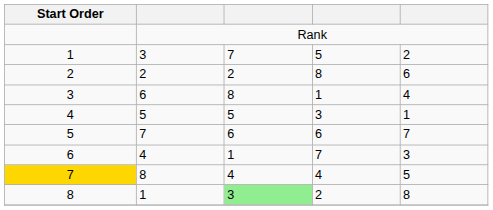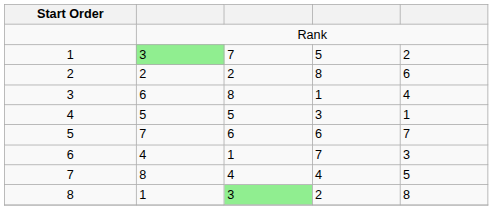(143, 54) no background -> (143, 54) lightgreen background
(70, 174) gold background -> (70, 174) no background
